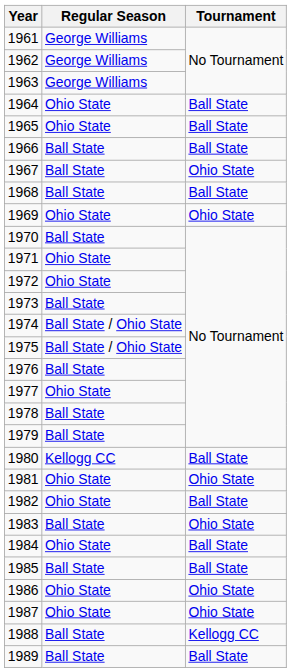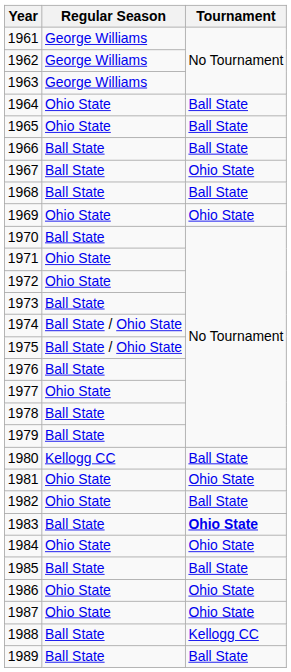(221, 524) normal -> (223, 524) bold
(218, 546) Ball State -> (221, 546) Ohio State
